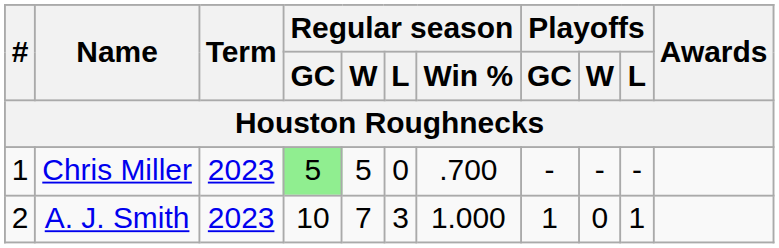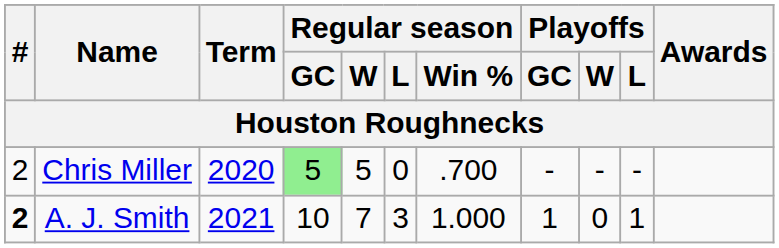(20, 170) 1 -> (20, 170) 2
(241, 170) 2023 -> (241, 170) 2020
(20, 218) normal -> (20, 218) bold
(241, 218) 2023 -> (241, 218) 2021
